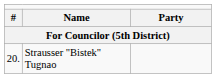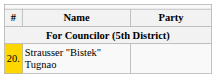(13, 59) no background -> (13, 59) gold background
